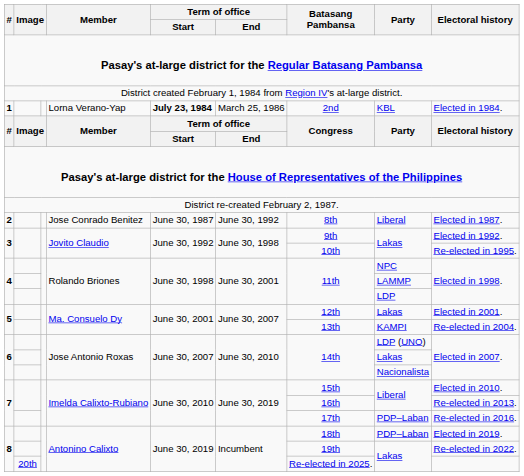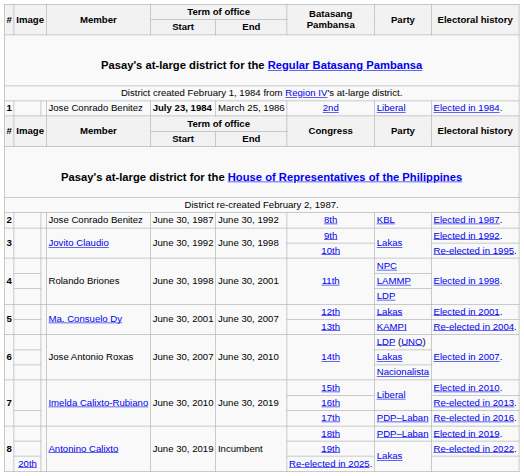(87, 108) Lorna Verano-Yap -> (96, 108) Jose Conrado Benitez
(386, 108) KBL -> (391, 108) Liberal
(391, 220) Liberal -> (386, 220) KBL
